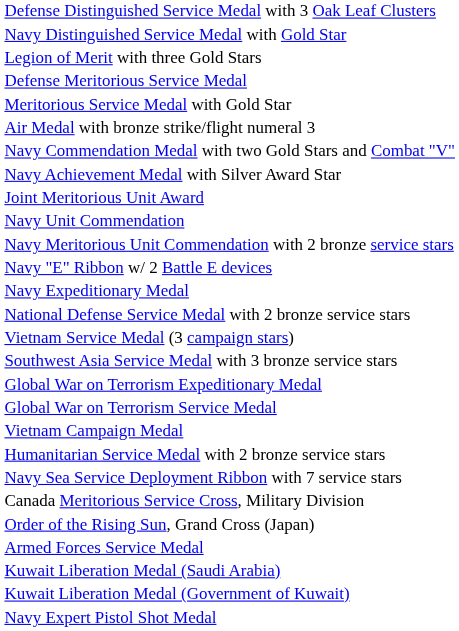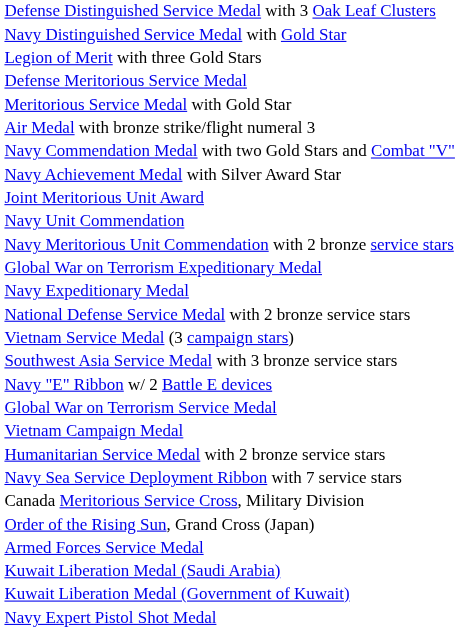(138, 267) Navy "E" Ribbon w/ 2 Battle E devices -> (163, 267) Global War on Terrorism Expeditionary Medal
(163, 384) Global War on Terrorism Expeditionary Medal -> (138, 384) Navy "E" Ribbon w/ 2 Battle E devices
